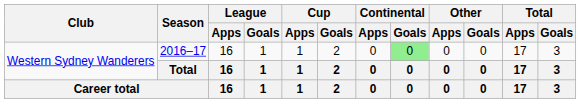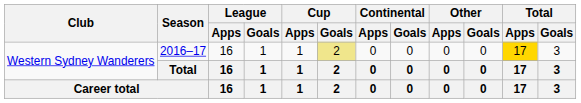(336, 51) no background -> (336, 51) khaki background
(410, 51) lightgreen background -> (410, 51) no background
(520, 51) no background -> (520, 51) gold background
